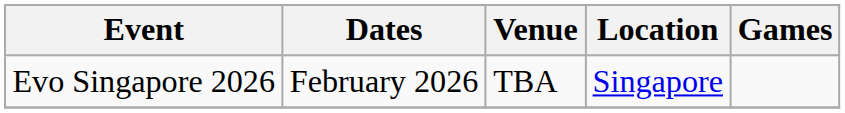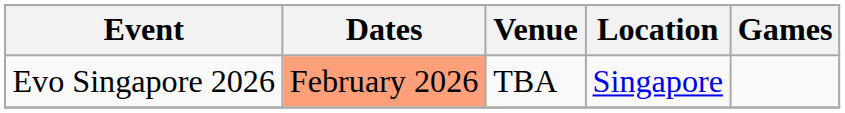(384, 81) no background -> (384, 81) lightsalmon background
